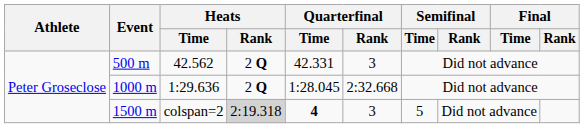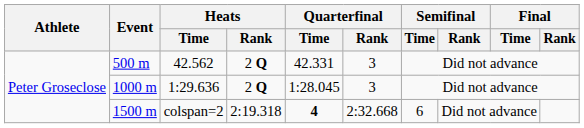(372, 87) 2:32.668 -> (372, 87) 3
(256, 111) lightgrey background -> (256, 111) no background
(372, 111) 3 -> (372, 111) 2:32.668
(420, 111) 5 -> (420, 111) 6
